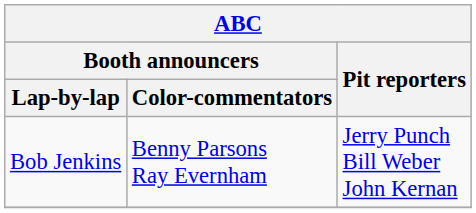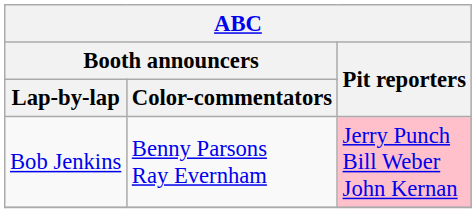(400, 162) no background -> (400, 162) pink background
